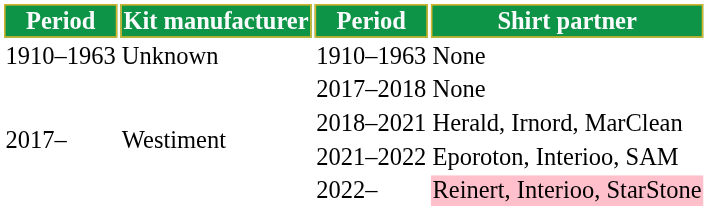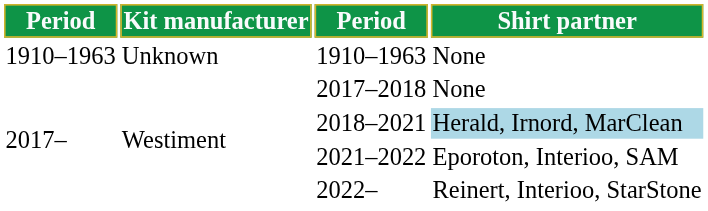(558, 123) no background -> (558, 123) lightblue background
(567, 190) pink background -> (567, 190) no background
